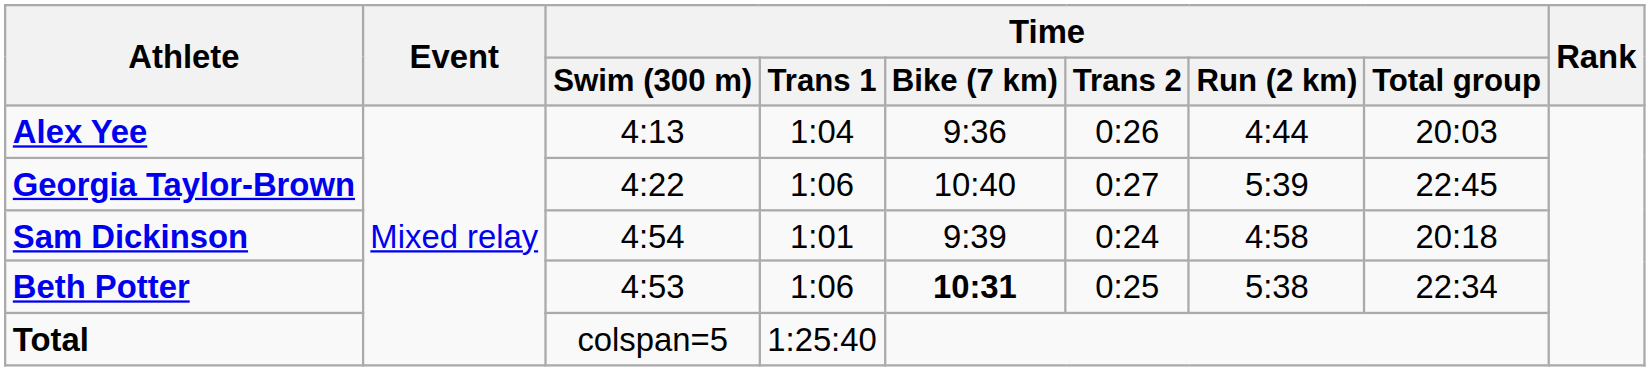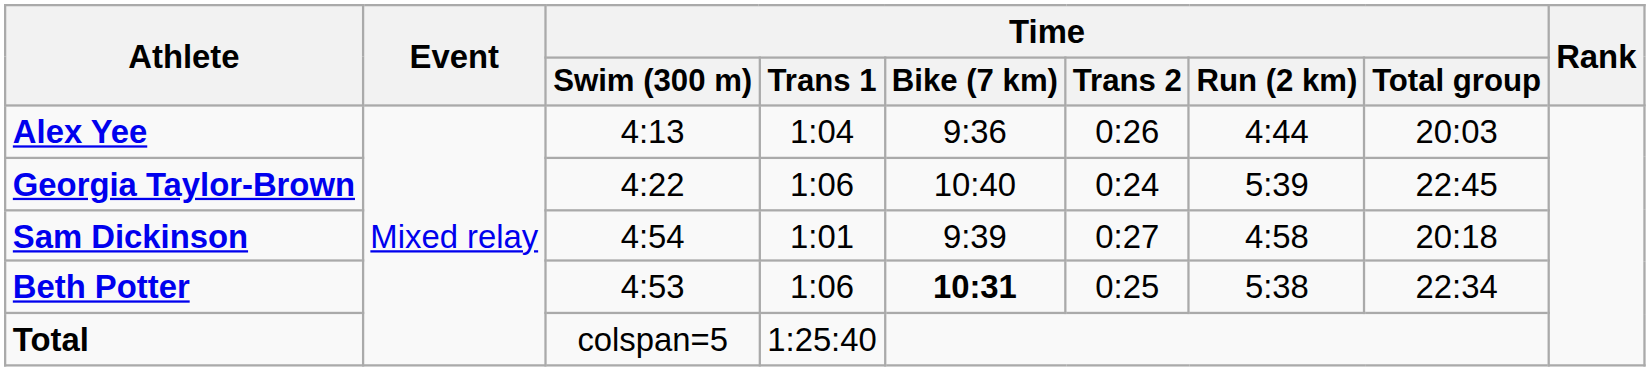(1127, 184) 0:27 -> (1127, 184) 0:24
(1127, 236) 0:24 -> (1127, 236) 0:27
